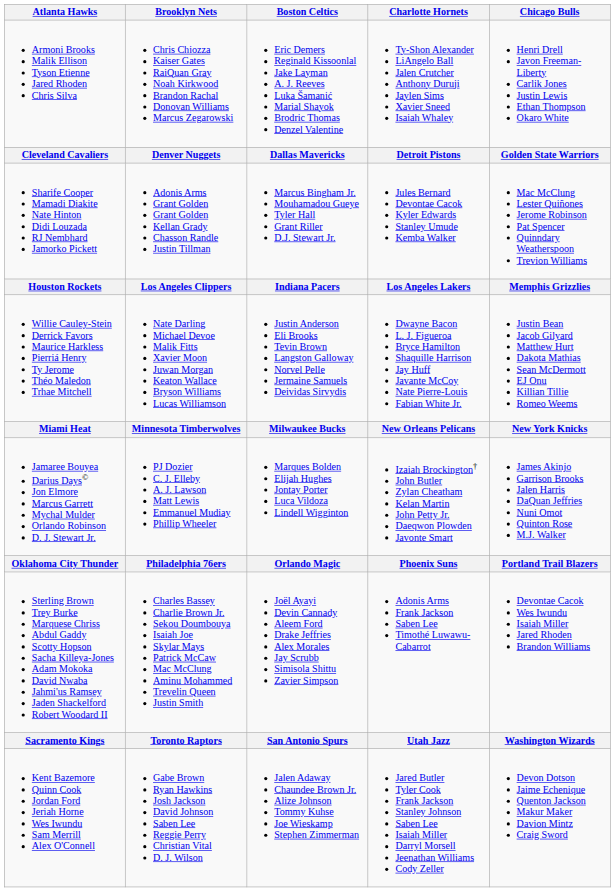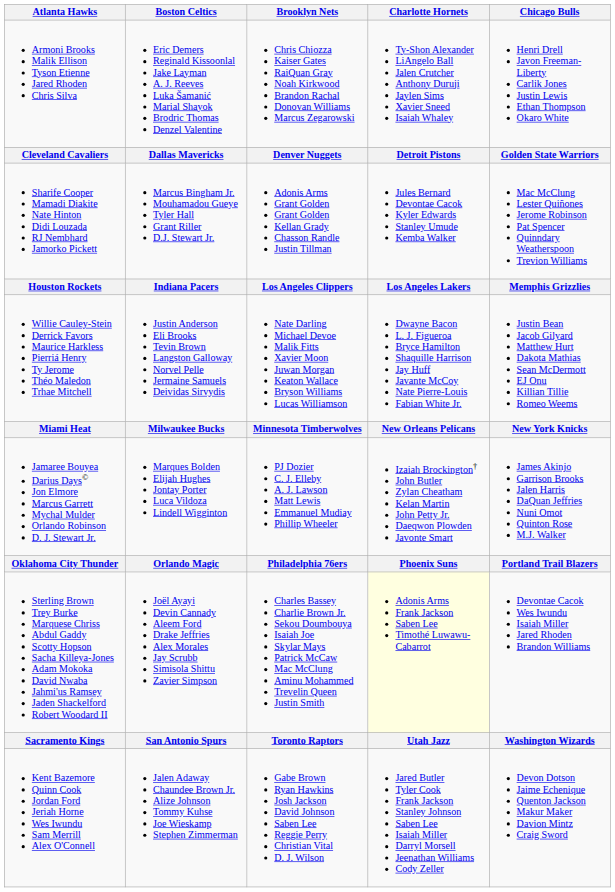columns swapped: (307, 12) <-> (186, 12)
(429, 624) no background -> (429, 624) lightyellow background
